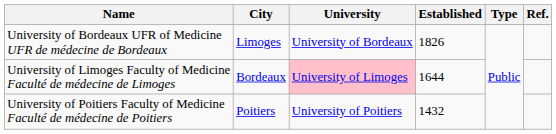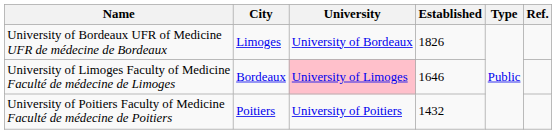(431, 76) 1644 -> (431, 76) 1646
